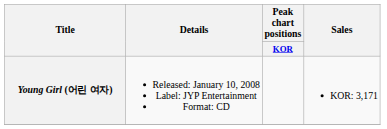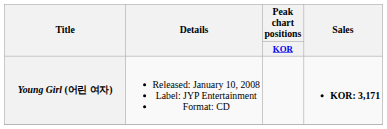(342, 96) normal -> (343, 96) bold
